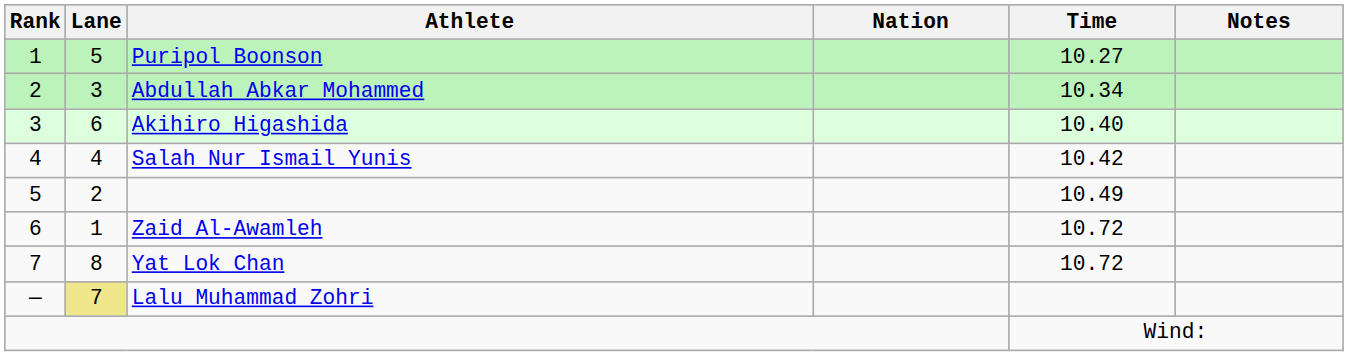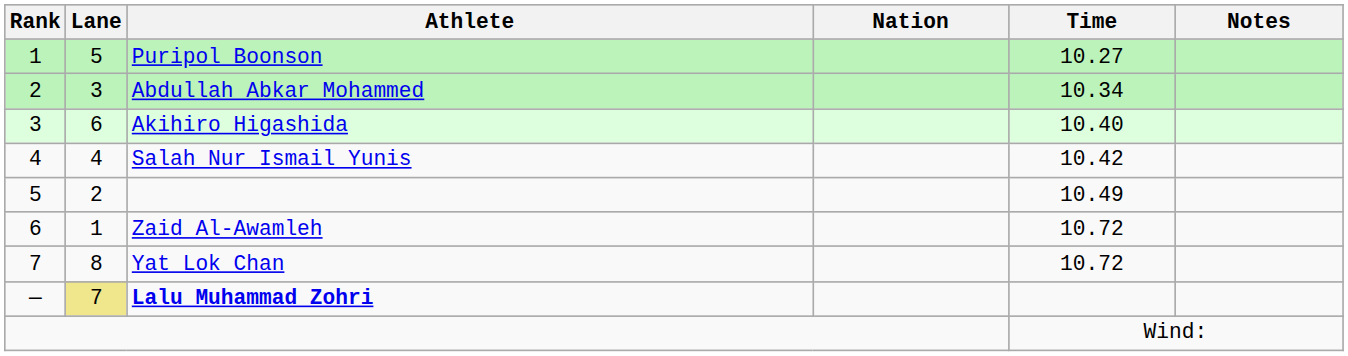(253, 298) normal -> (253, 298) bold
